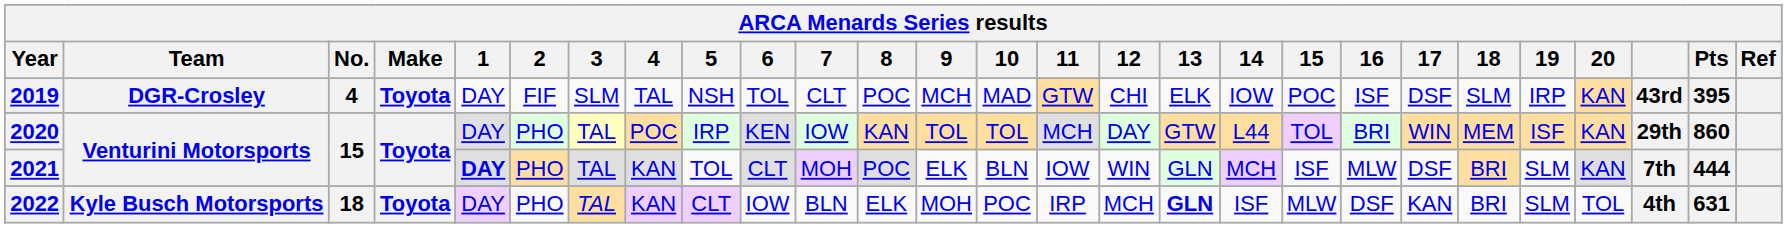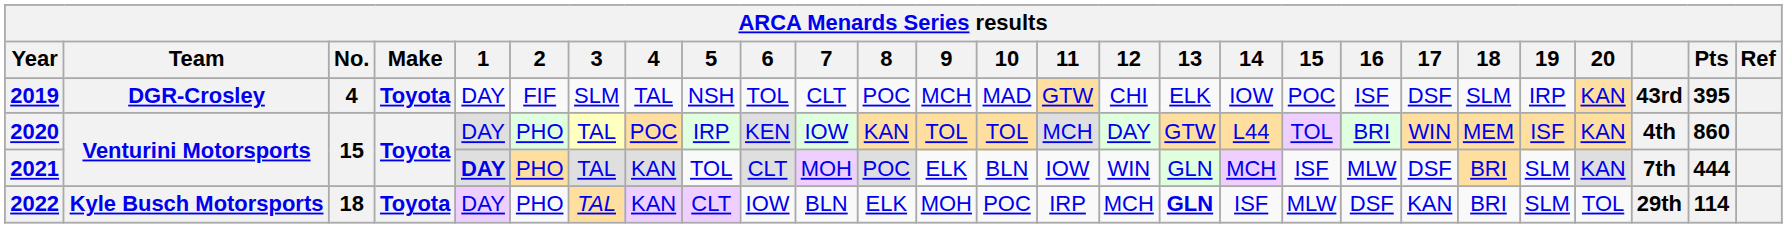(1659, 132) 29th -> (1659, 132) 4th
(1659, 204) 4th -> (1659, 204) 29th
(1712, 204) 631 -> (1712, 204) 114
